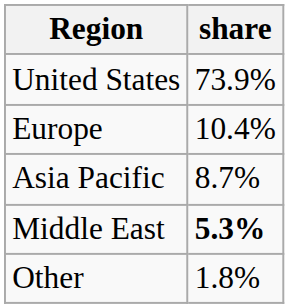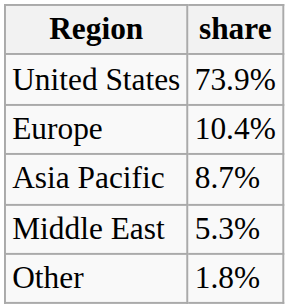(230, 228) bold -> (227, 228) normal
